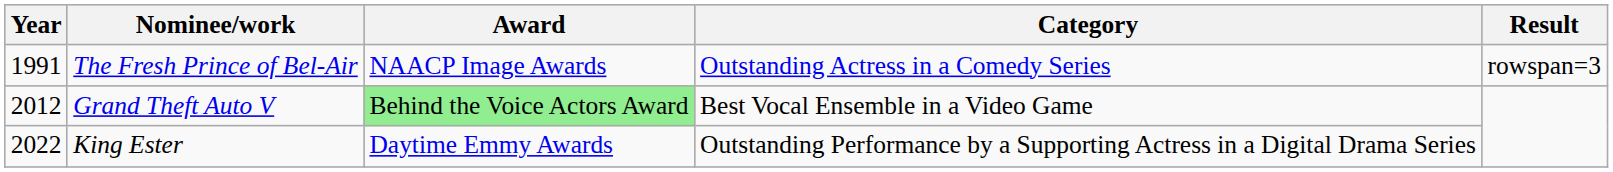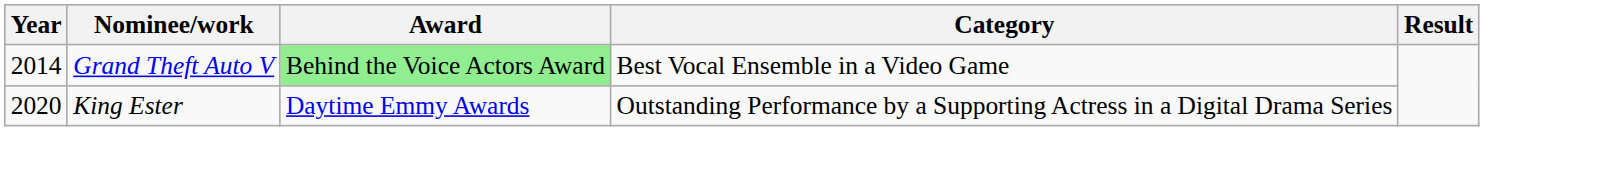- row: (216, 65)
(36, 105) 2012 -> (36, 65) 2014
(36, 145) 2022 -> (36, 105) 2020
